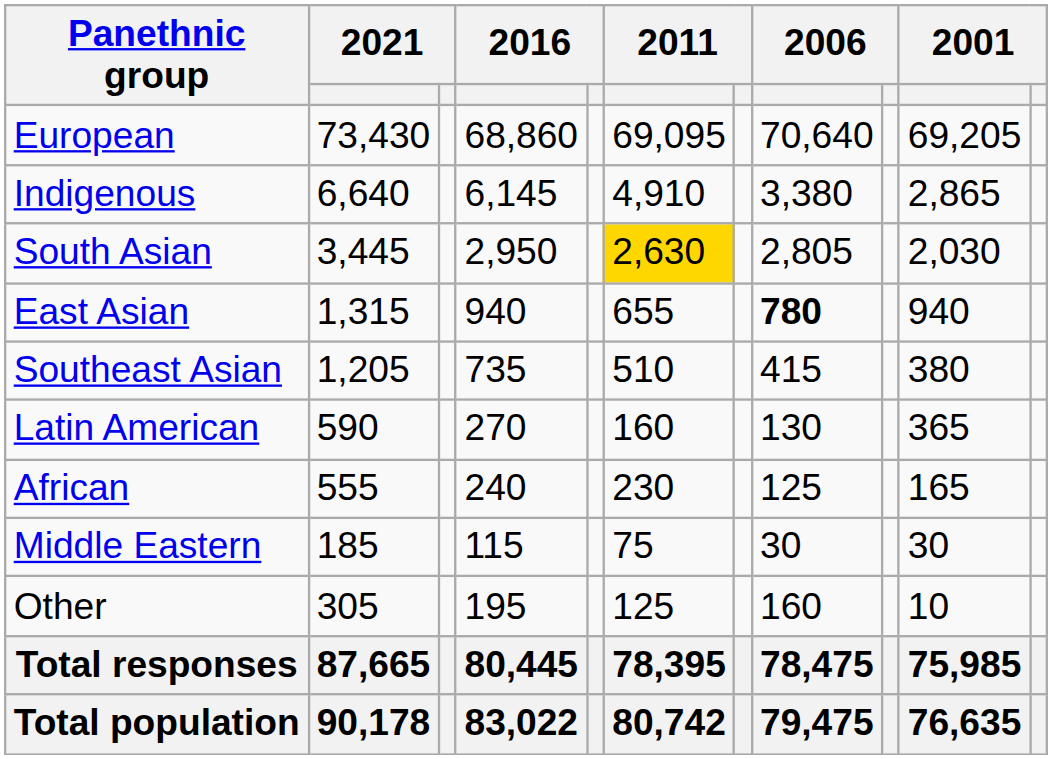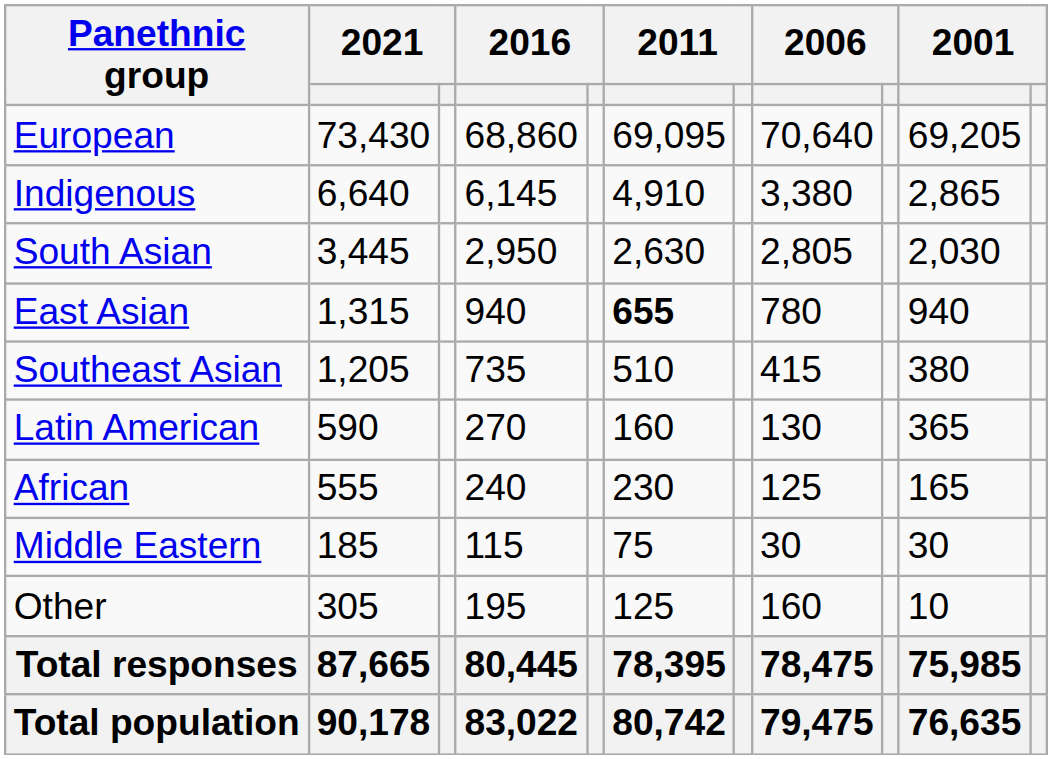(659, 252) gold background -> (659, 252) no background
(643, 311) normal -> (643, 311) bold
(791, 311) bold -> (791, 311) normal
